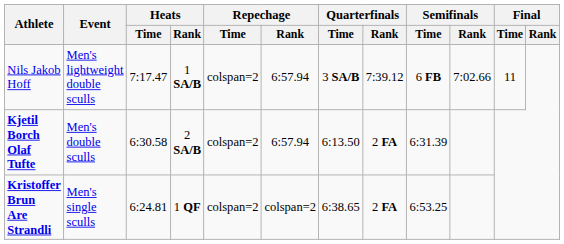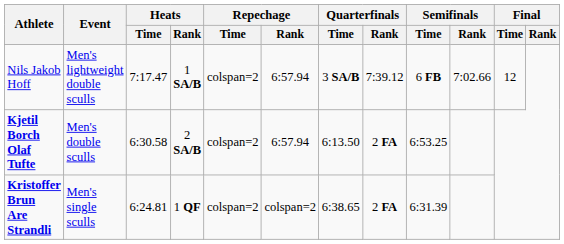(510, 77) 11 -> (510, 77) 12
(428, 142) 6:31.39 -> (428, 142) 6:53.25
(428, 207) 6:53.25 -> (428, 207) 6:31.39
